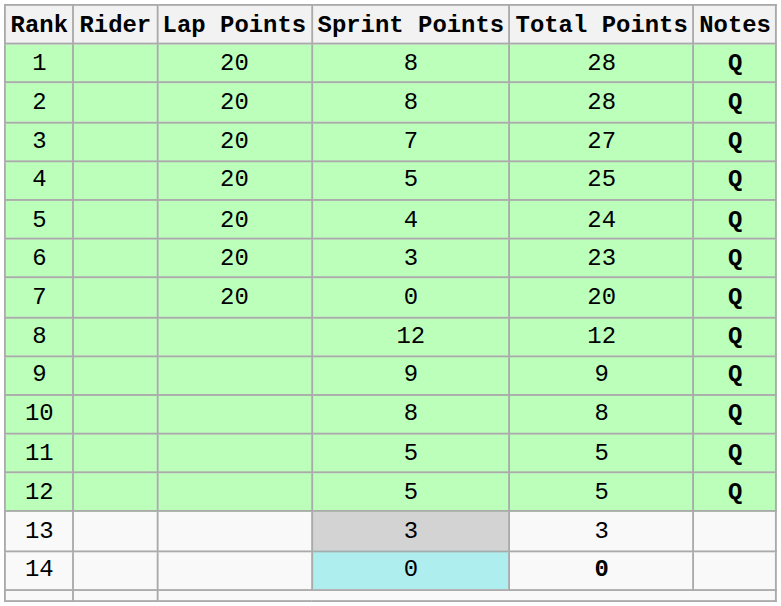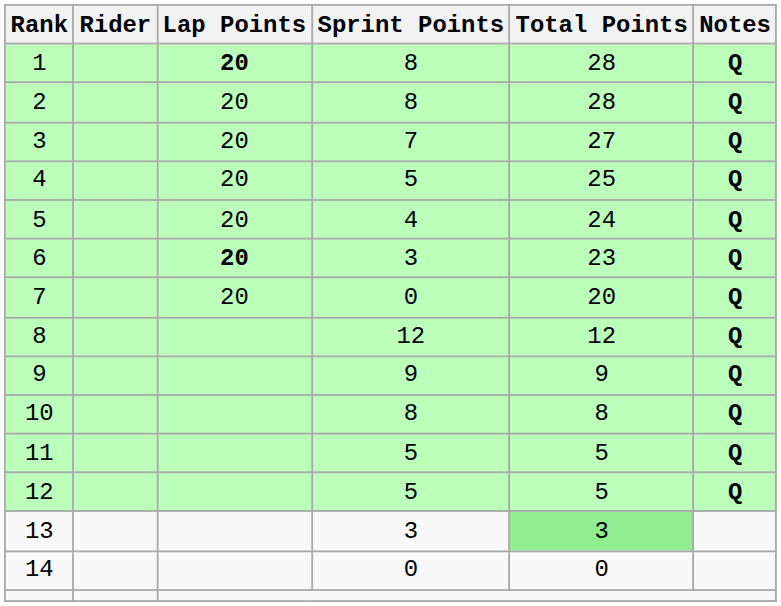(234, 63) normal -> (234, 63) bold
(234, 258) normal -> (234, 258) bold
(411, 531) lightgrey background -> (411, 531) no background
(602, 531) no background -> (602, 531) lightgreen background
(411, 570) paleturquoise background -> (411, 570) no background
(602, 570) bold -> (602, 570) normal
